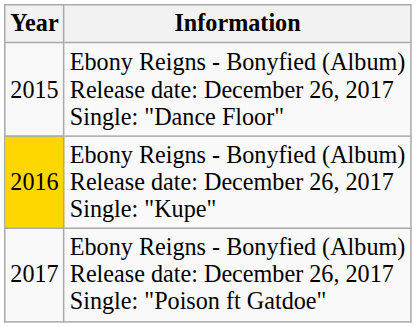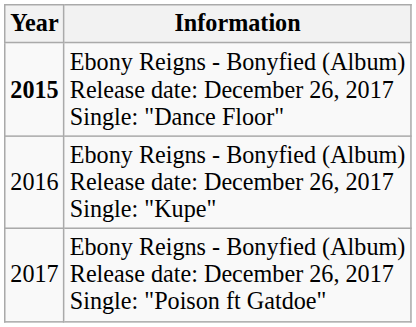(34, 89) normal -> (34, 89) bold
(34, 181) gold background -> (34, 181) no background
